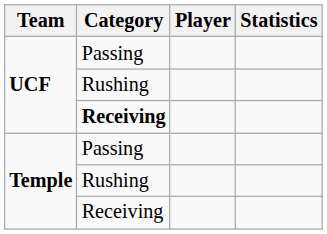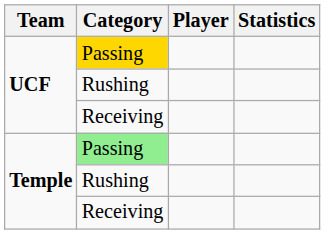(112, 52) no background -> (112, 52) gold background
(124, 116) bold -> (123, 116) normal
(112, 148) no background -> (112, 148) lightgreen background
